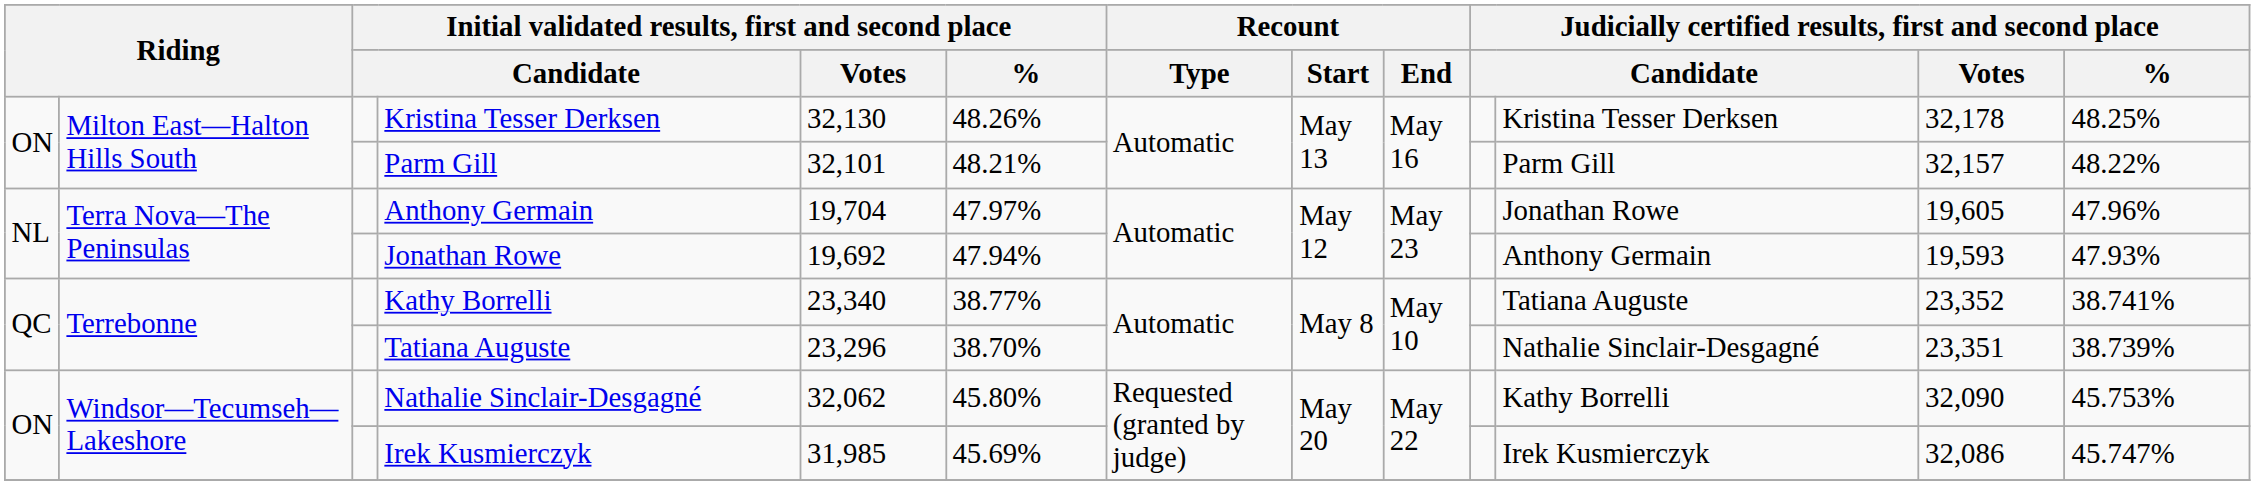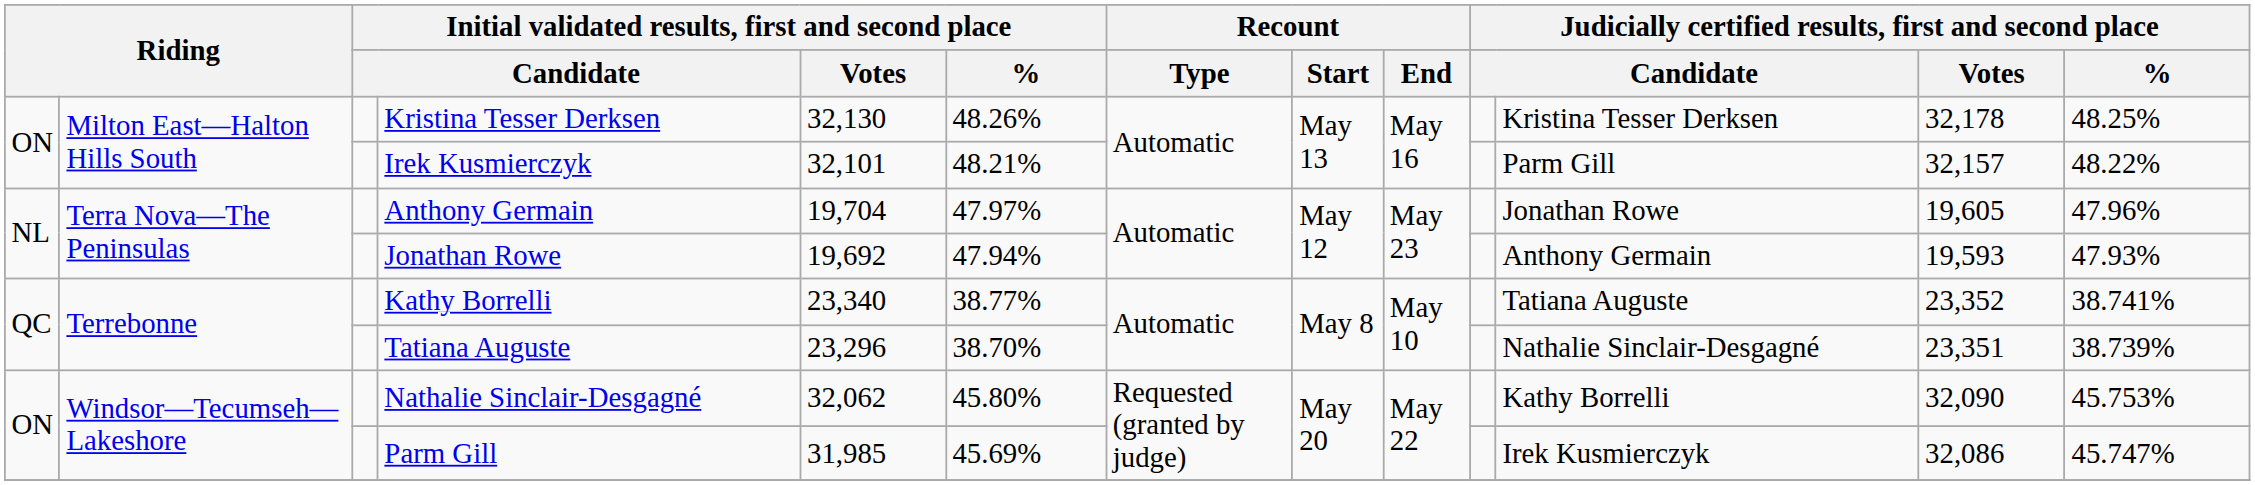(441, 164) Parm Gill -> (488, 164) Irek Kusmierczyk
(488, 452) Irek Kusmierczyk -> (441, 452) Parm Gill
